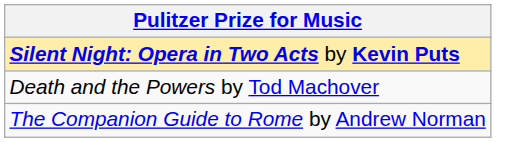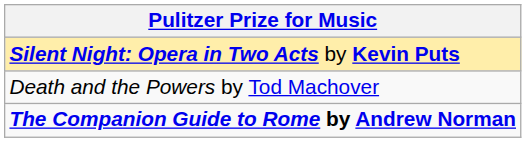(248, 119) normal -> (263, 119) bold
